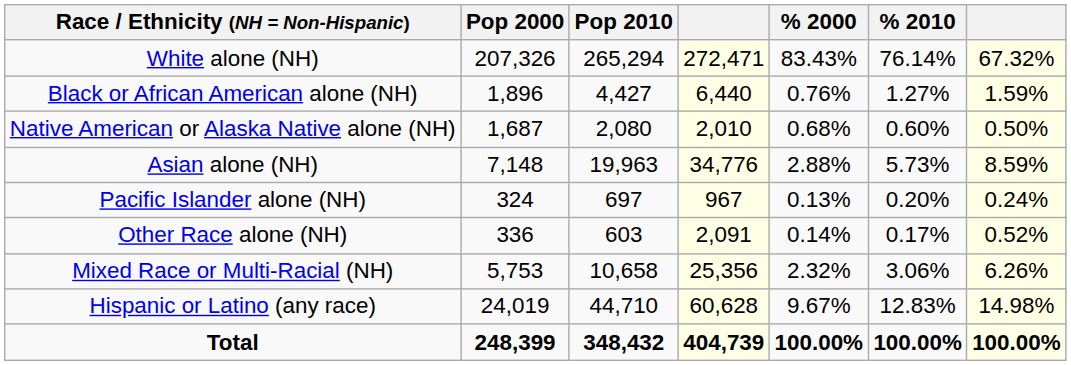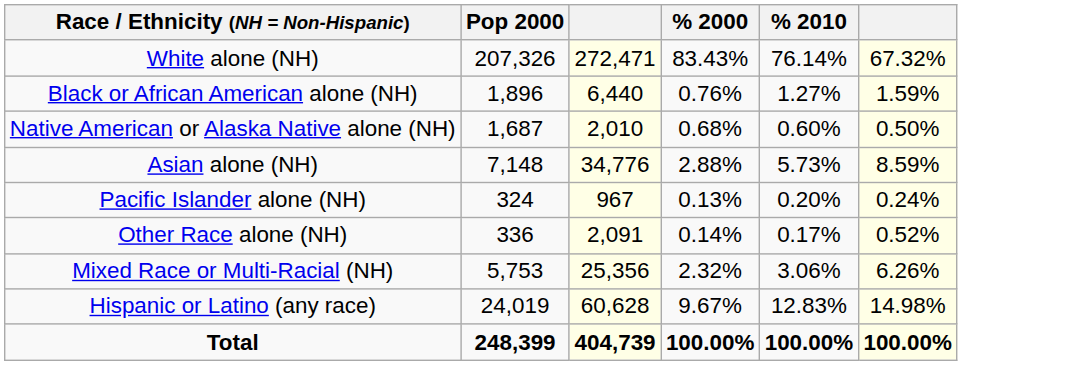- column: (624, 22)
